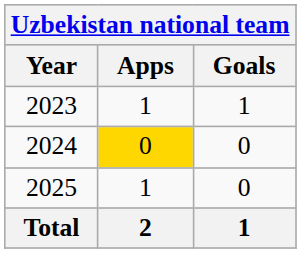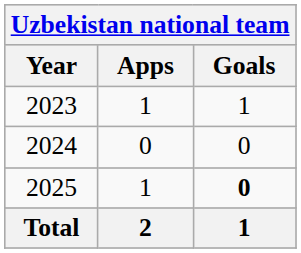(146, 146) gold background -> (146, 146) no background
(244, 187) normal -> (244, 187) bold
